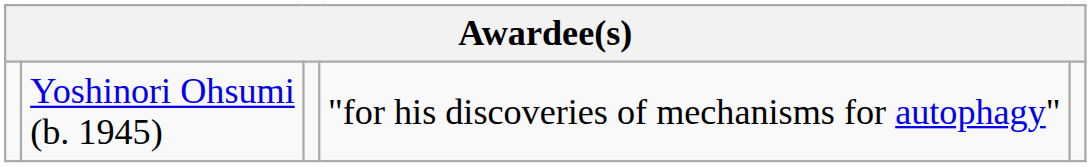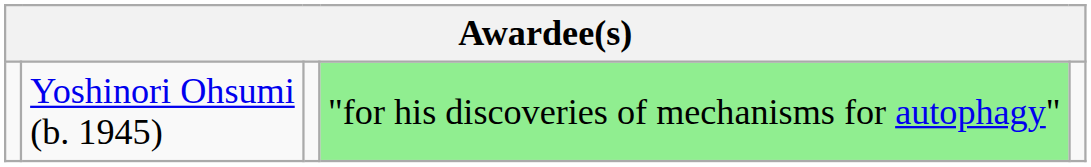(694, 110) no background -> (694, 110) lightgreen background
